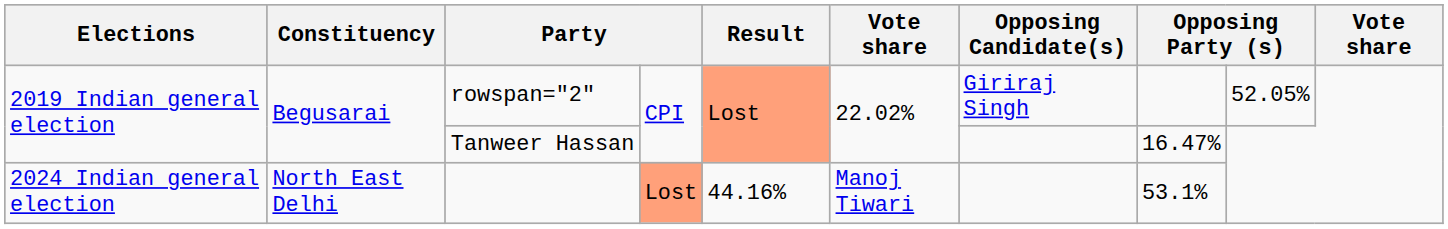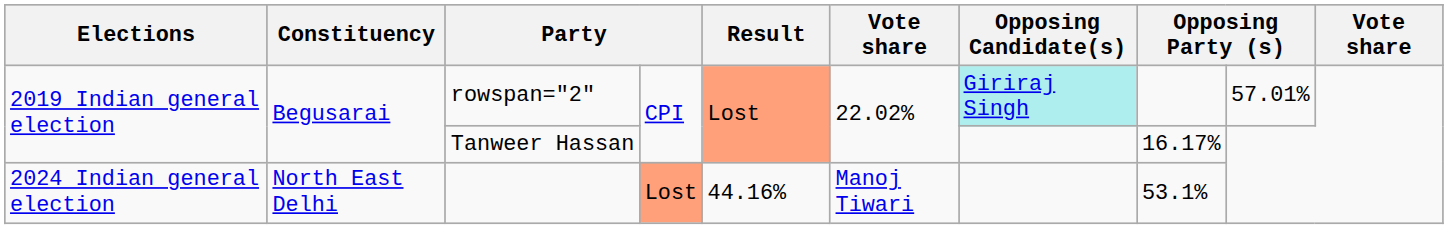(1009, 96) no background -> (1009, 96) paleturquoise background
(1270, 96) 52.05% -> (1270, 96) 57.01%
(1181, 144) 16.47% -> (1181, 144) 16.17%
